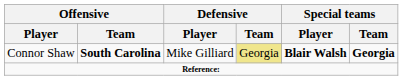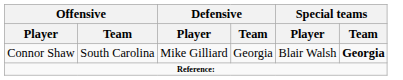(120, 53) bold -> (117, 53) normal
(259, 53) khaki background -> (253, 53) no background
(316, 53) bold -> (307, 53) normal
